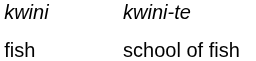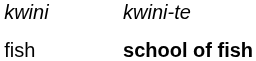(181, 50) normal -> (188, 50) bold
